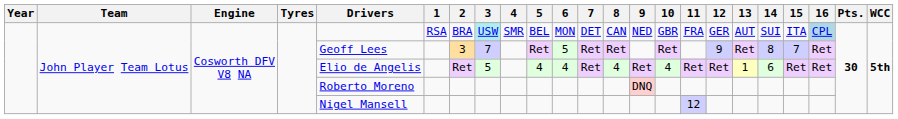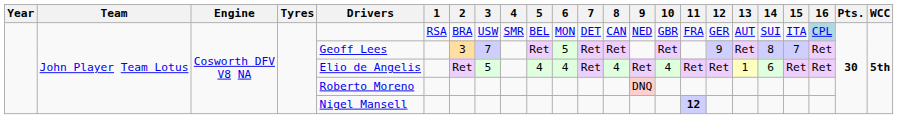(488, 32) paleturquoise background -> (488, 32) no background
(694, 105) normal -> (694, 105) bold
